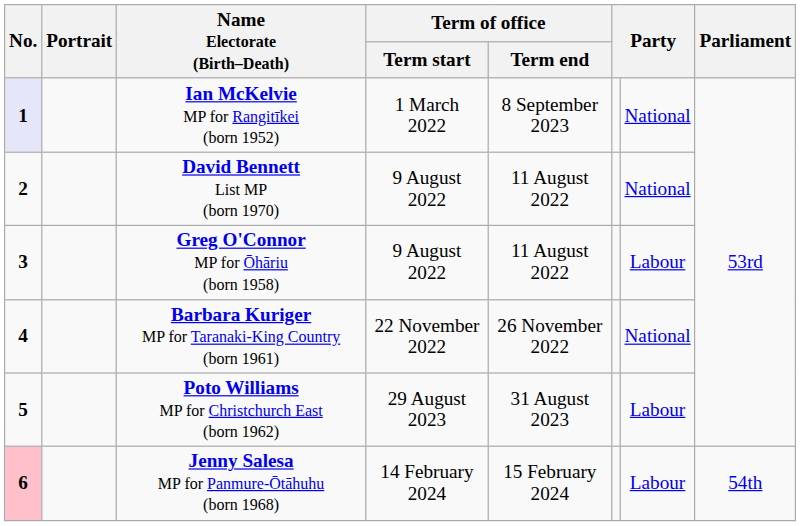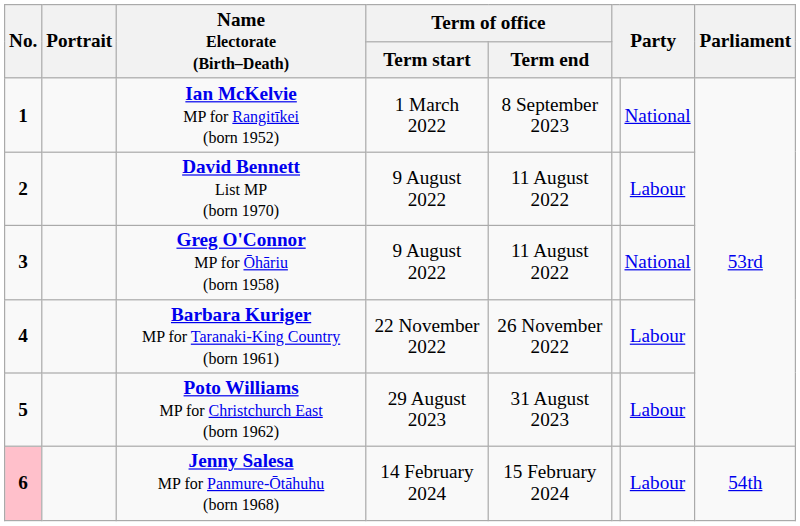(23, 114) lavender background -> (23, 114) no background
(658, 188) National -> (658, 188) Labour
(658, 262) Labour -> (658, 262) National
(658, 335) National -> (658, 335) Labour
